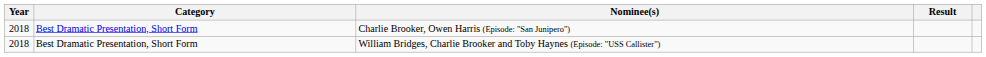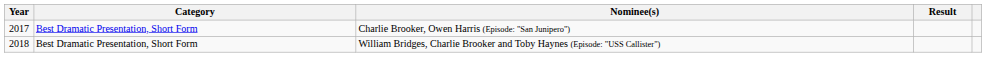(19, 28) 2018 -> (19, 28) 2017
